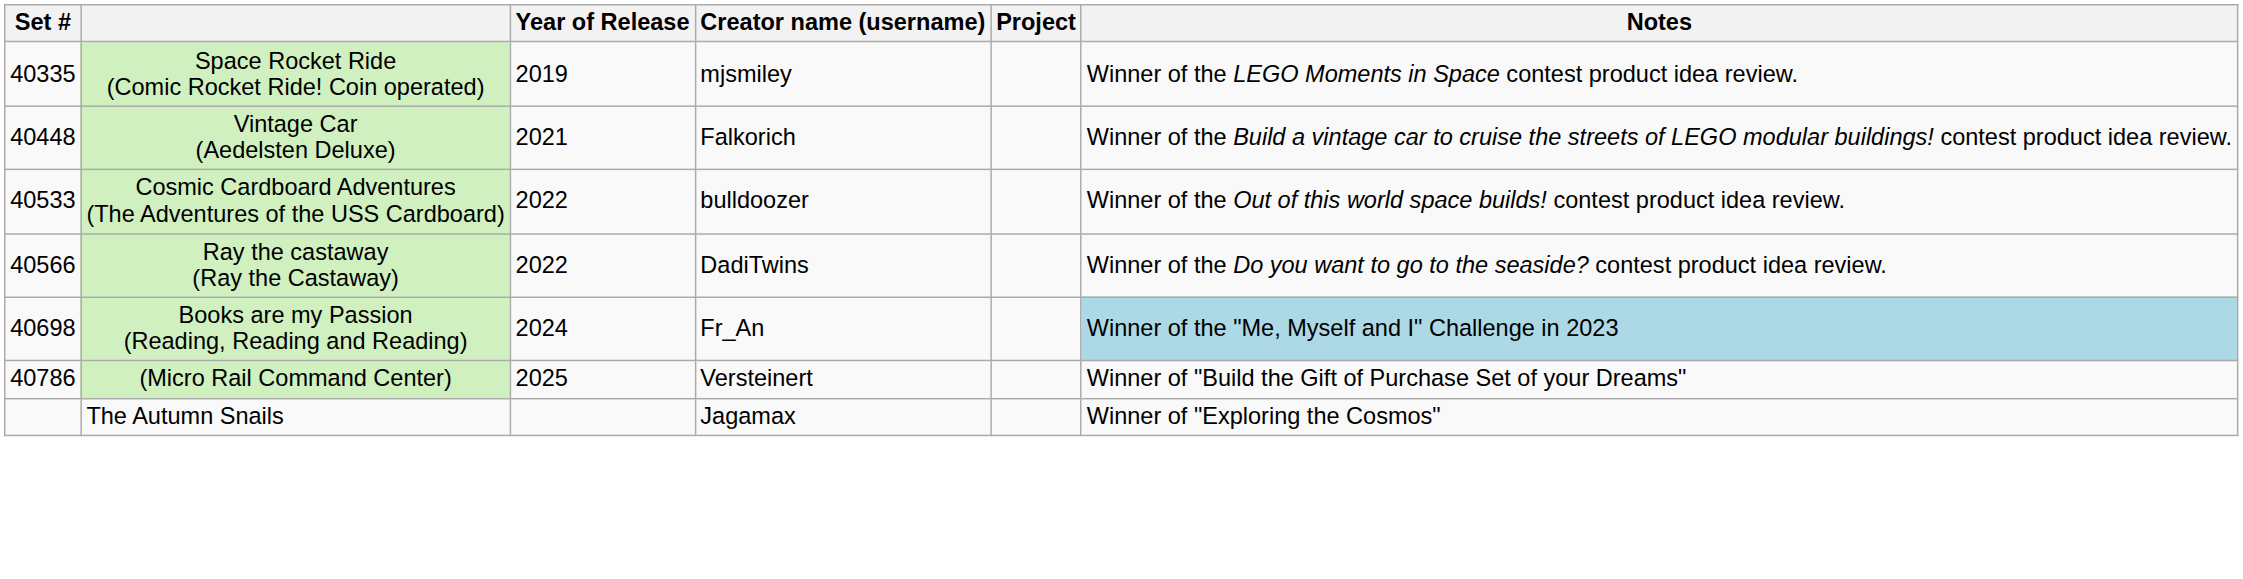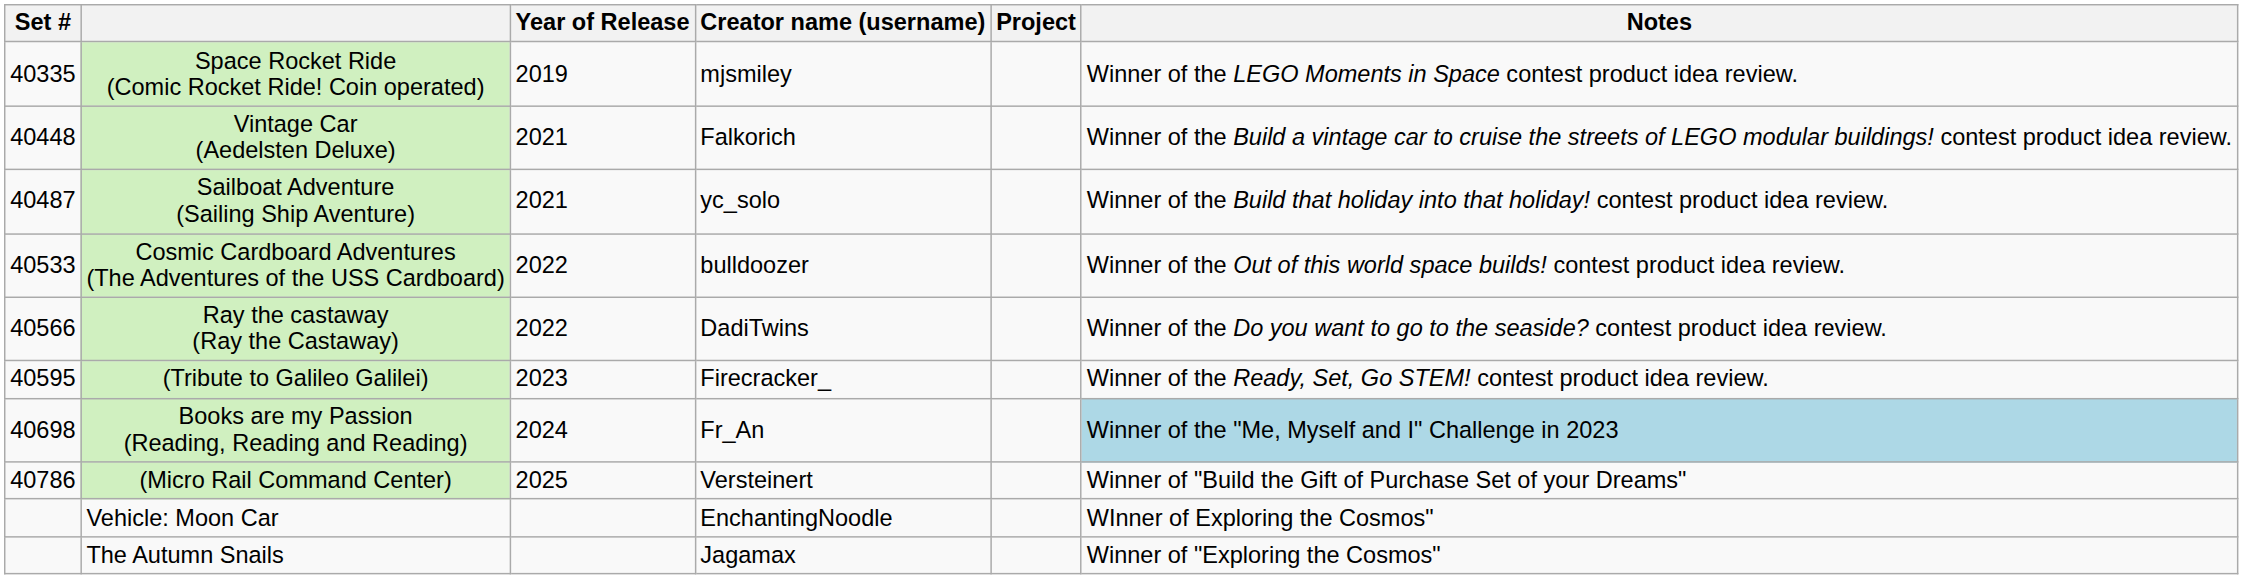+ row: (296, 201)
+ row: (296, 379)
+ row: (183, 517)
